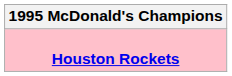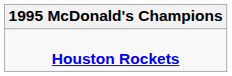(116, 58) pink background -> (116, 58) no background
